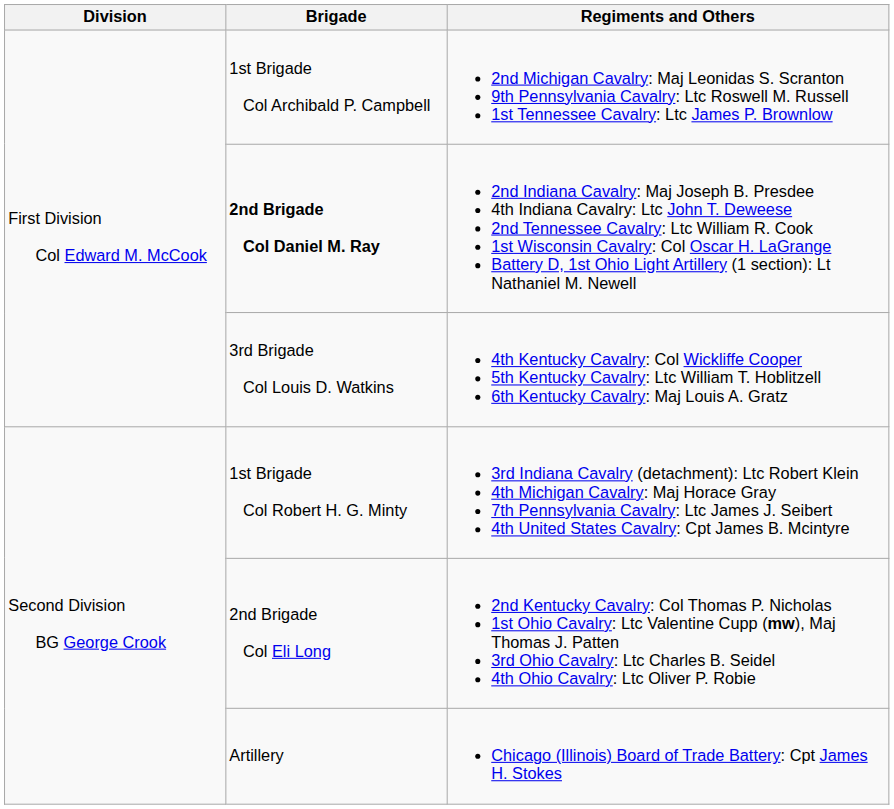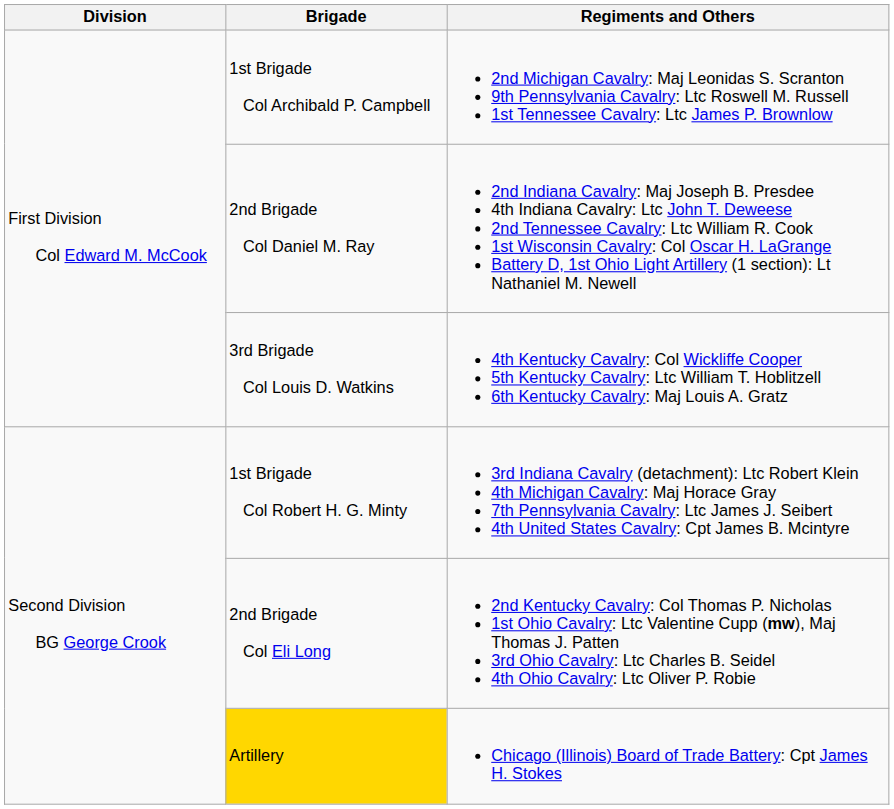(305, 228) bold -> (302, 228) normal
(257, 756) no background -> (257, 756) gold background
